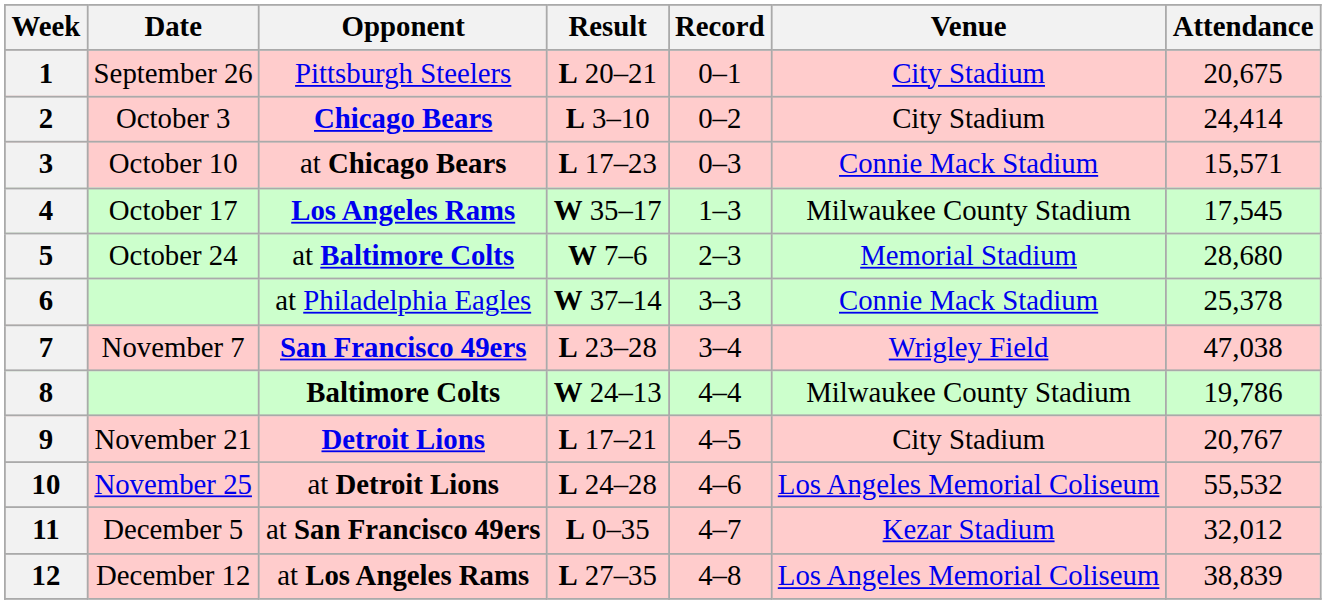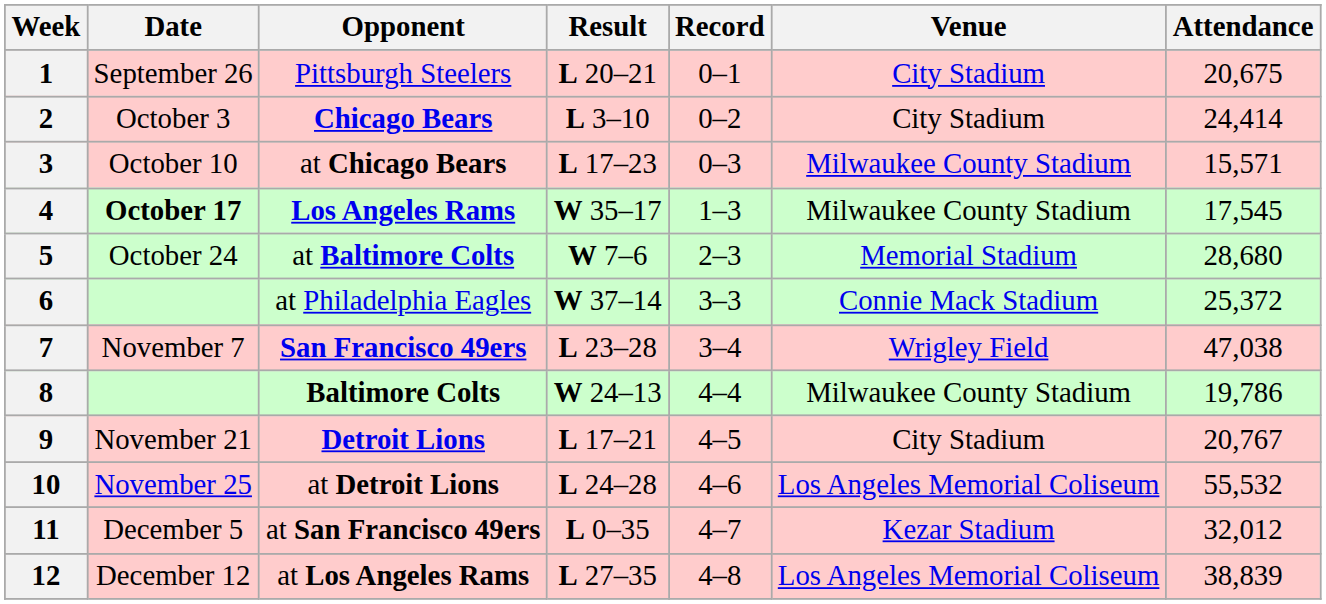(969, 164) Connie Mack Stadium -> (969, 164) Milwaukee County Stadium
(173, 210) normal -> (173, 210) bold
(1243, 301) 25,378 -> (1243, 301) 25,372
